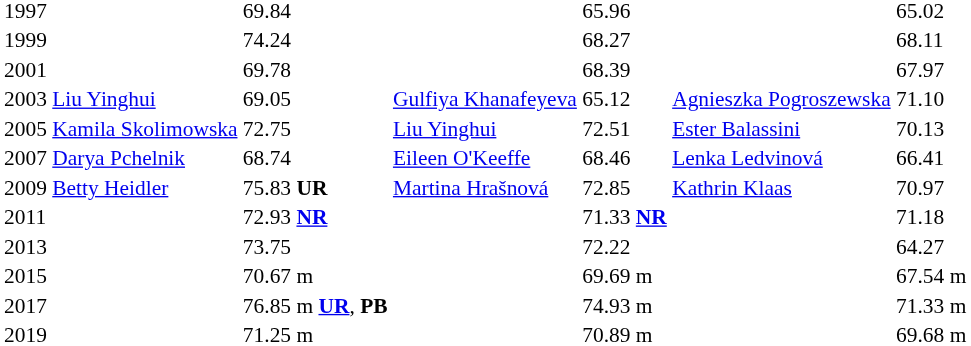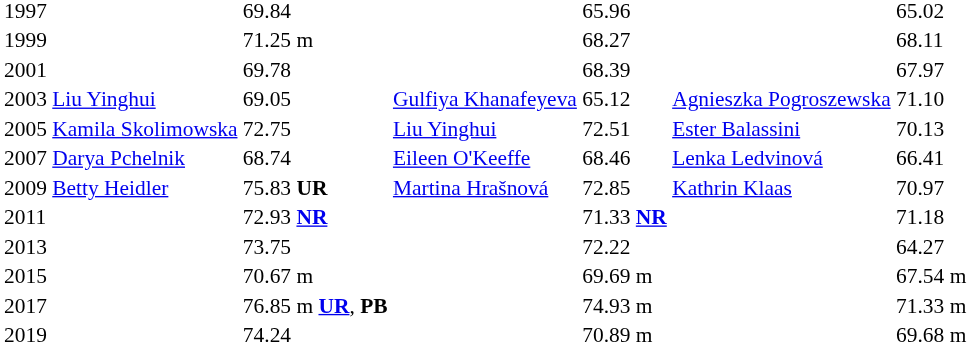(267, 40) 74.24 -> (278, 40) 71.25 m
(278, 335) 71.25 m -> (267, 335) 74.24
